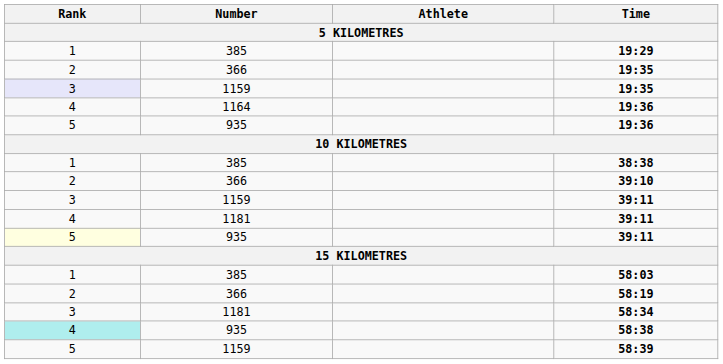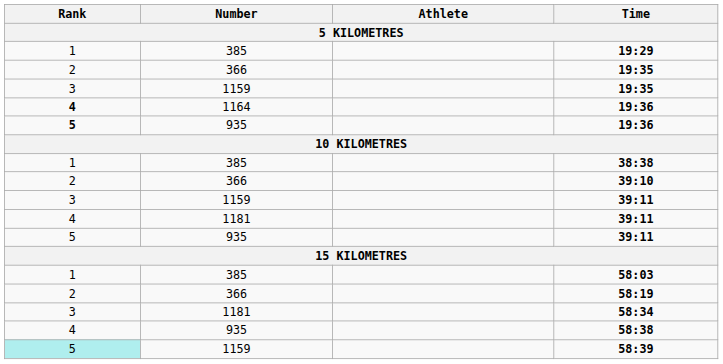(72, 89) lavender background -> (72, 89) no background
(72, 107) normal -> (72, 107) bold
(72, 126) normal -> (72, 126) bold
(72, 238) lightyellow background -> (72, 238) no background
(72, 331) paleturquoise background -> (72, 331) no background
(72, 349) no background -> (72, 349) paleturquoise background
